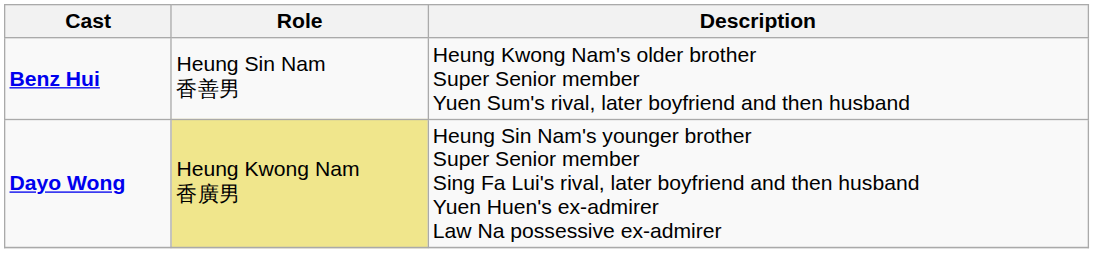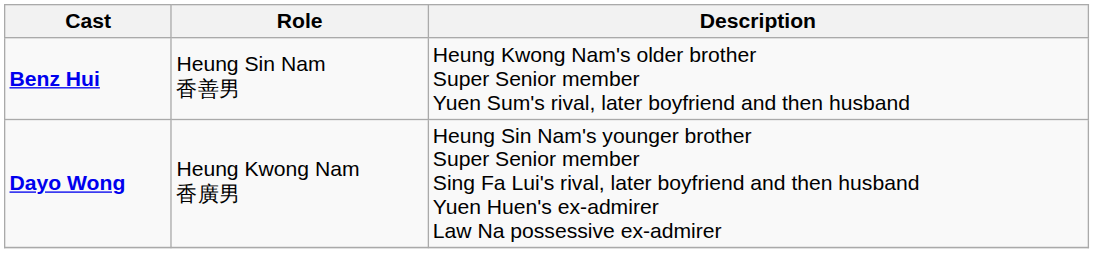(268, 181) khaki background -> (268, 181) no background
